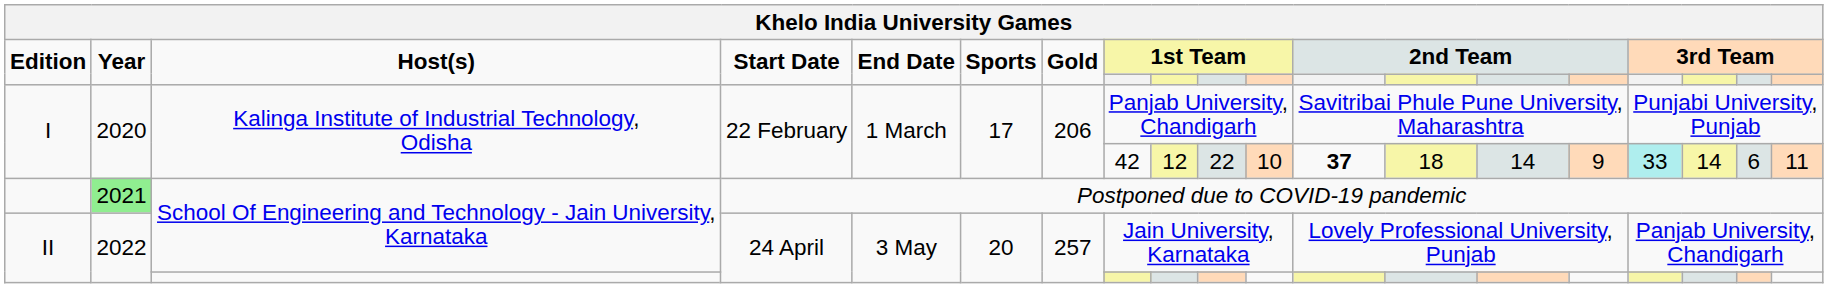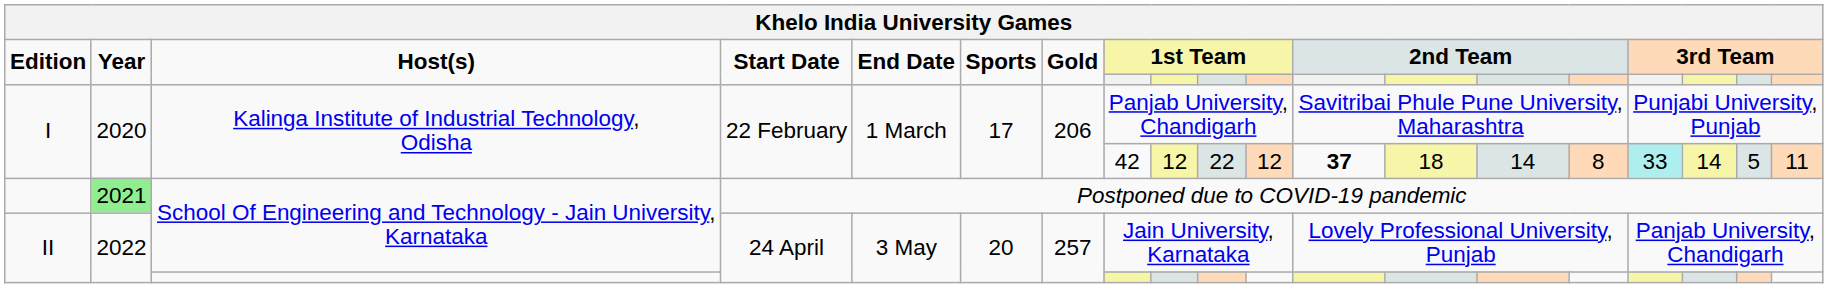(1270, 160) 10 -> (1270, 160) 12
(1598, 160) 9 -> (1598, 160) 8
(1754, 160) 6 -> (1754, 160) 5
